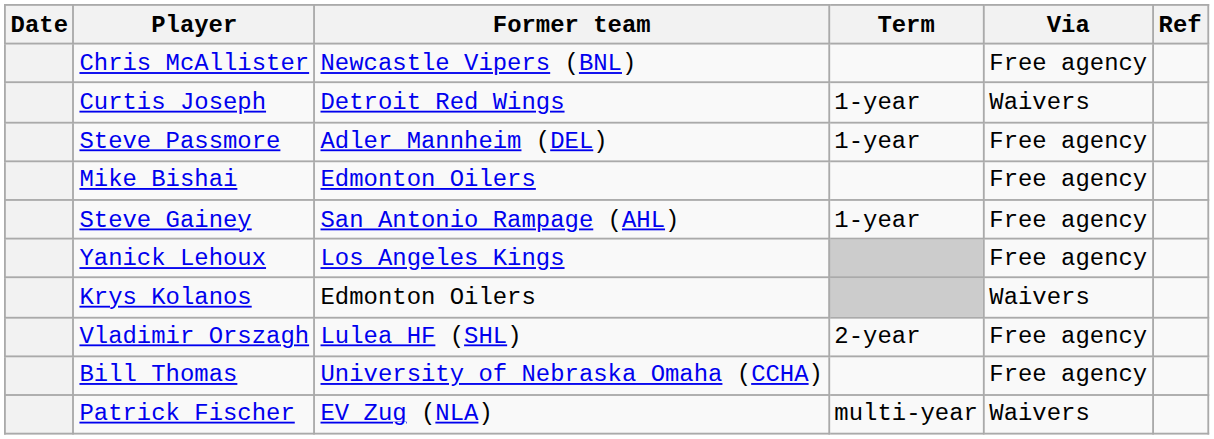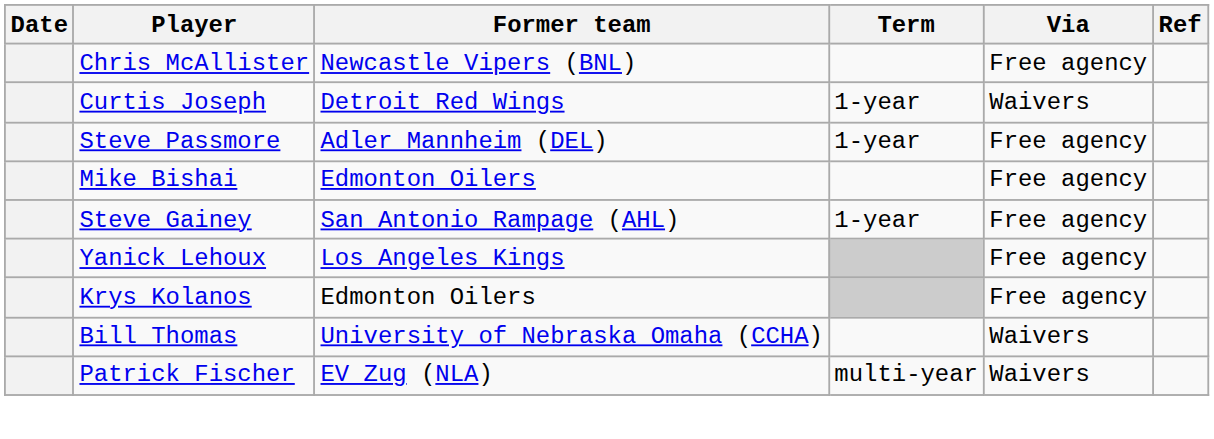(1040, 297) Waivers -> (1068, 297) Free agency
- row: (194, 336)
(1068, 375) Free agency -> (1040, 336) Waivers
